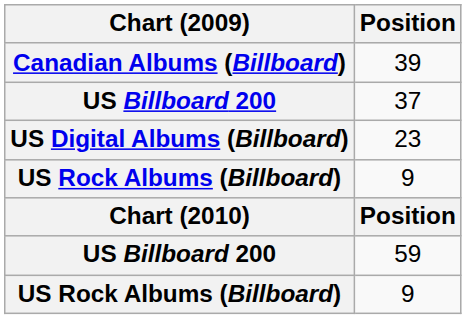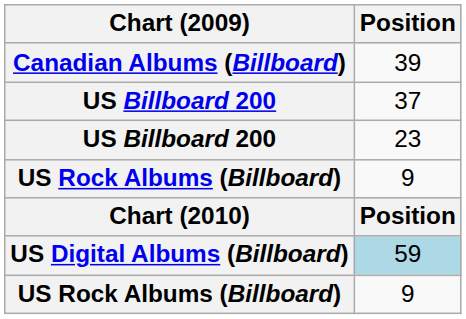(180, 139) US Digital Albums (Billboard) -> (179, 139) US Billboard 200
(179, 255) US Billboard 200 -> (180, 255) US Digital Albums (Billboard)
(408, 255) no background -> (408, 255) lightblue background
